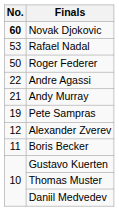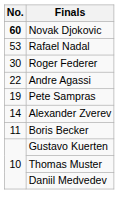(15, 63) 50 -> (15, 63) 30
- row: (59, 97)
(15, 130) 12 -> (15, 113) 14
